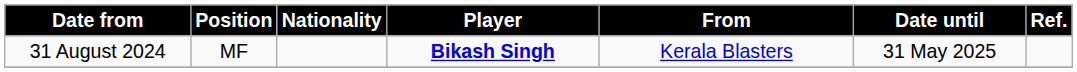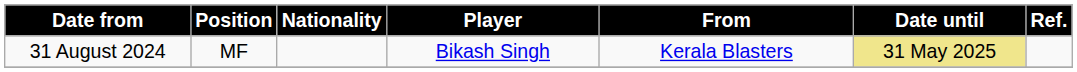(493, 51) bold -> (493, 51) normal
(940, 51) no background -> (940, 51) khaki background
